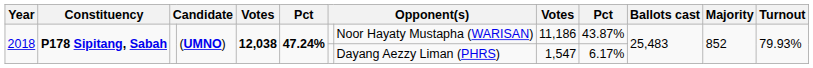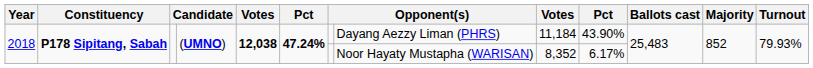(435, 34) Noor Hayaty Mustapha (WARISAN) -> (418, 34) Dayang Aezzy Liman (PHRS)
(558, 34) 11,186 -> (558, 34) 11,184
(603, 34) 43.87% -> (603, 34) 43.90%
(418, 54) Dayang Aezzy Liman (PHRS) -> (435, 54) Noor Hayaty Mustapha (WARISAN)
(561, 54) 1,547 -> (561, 54) 8,352
